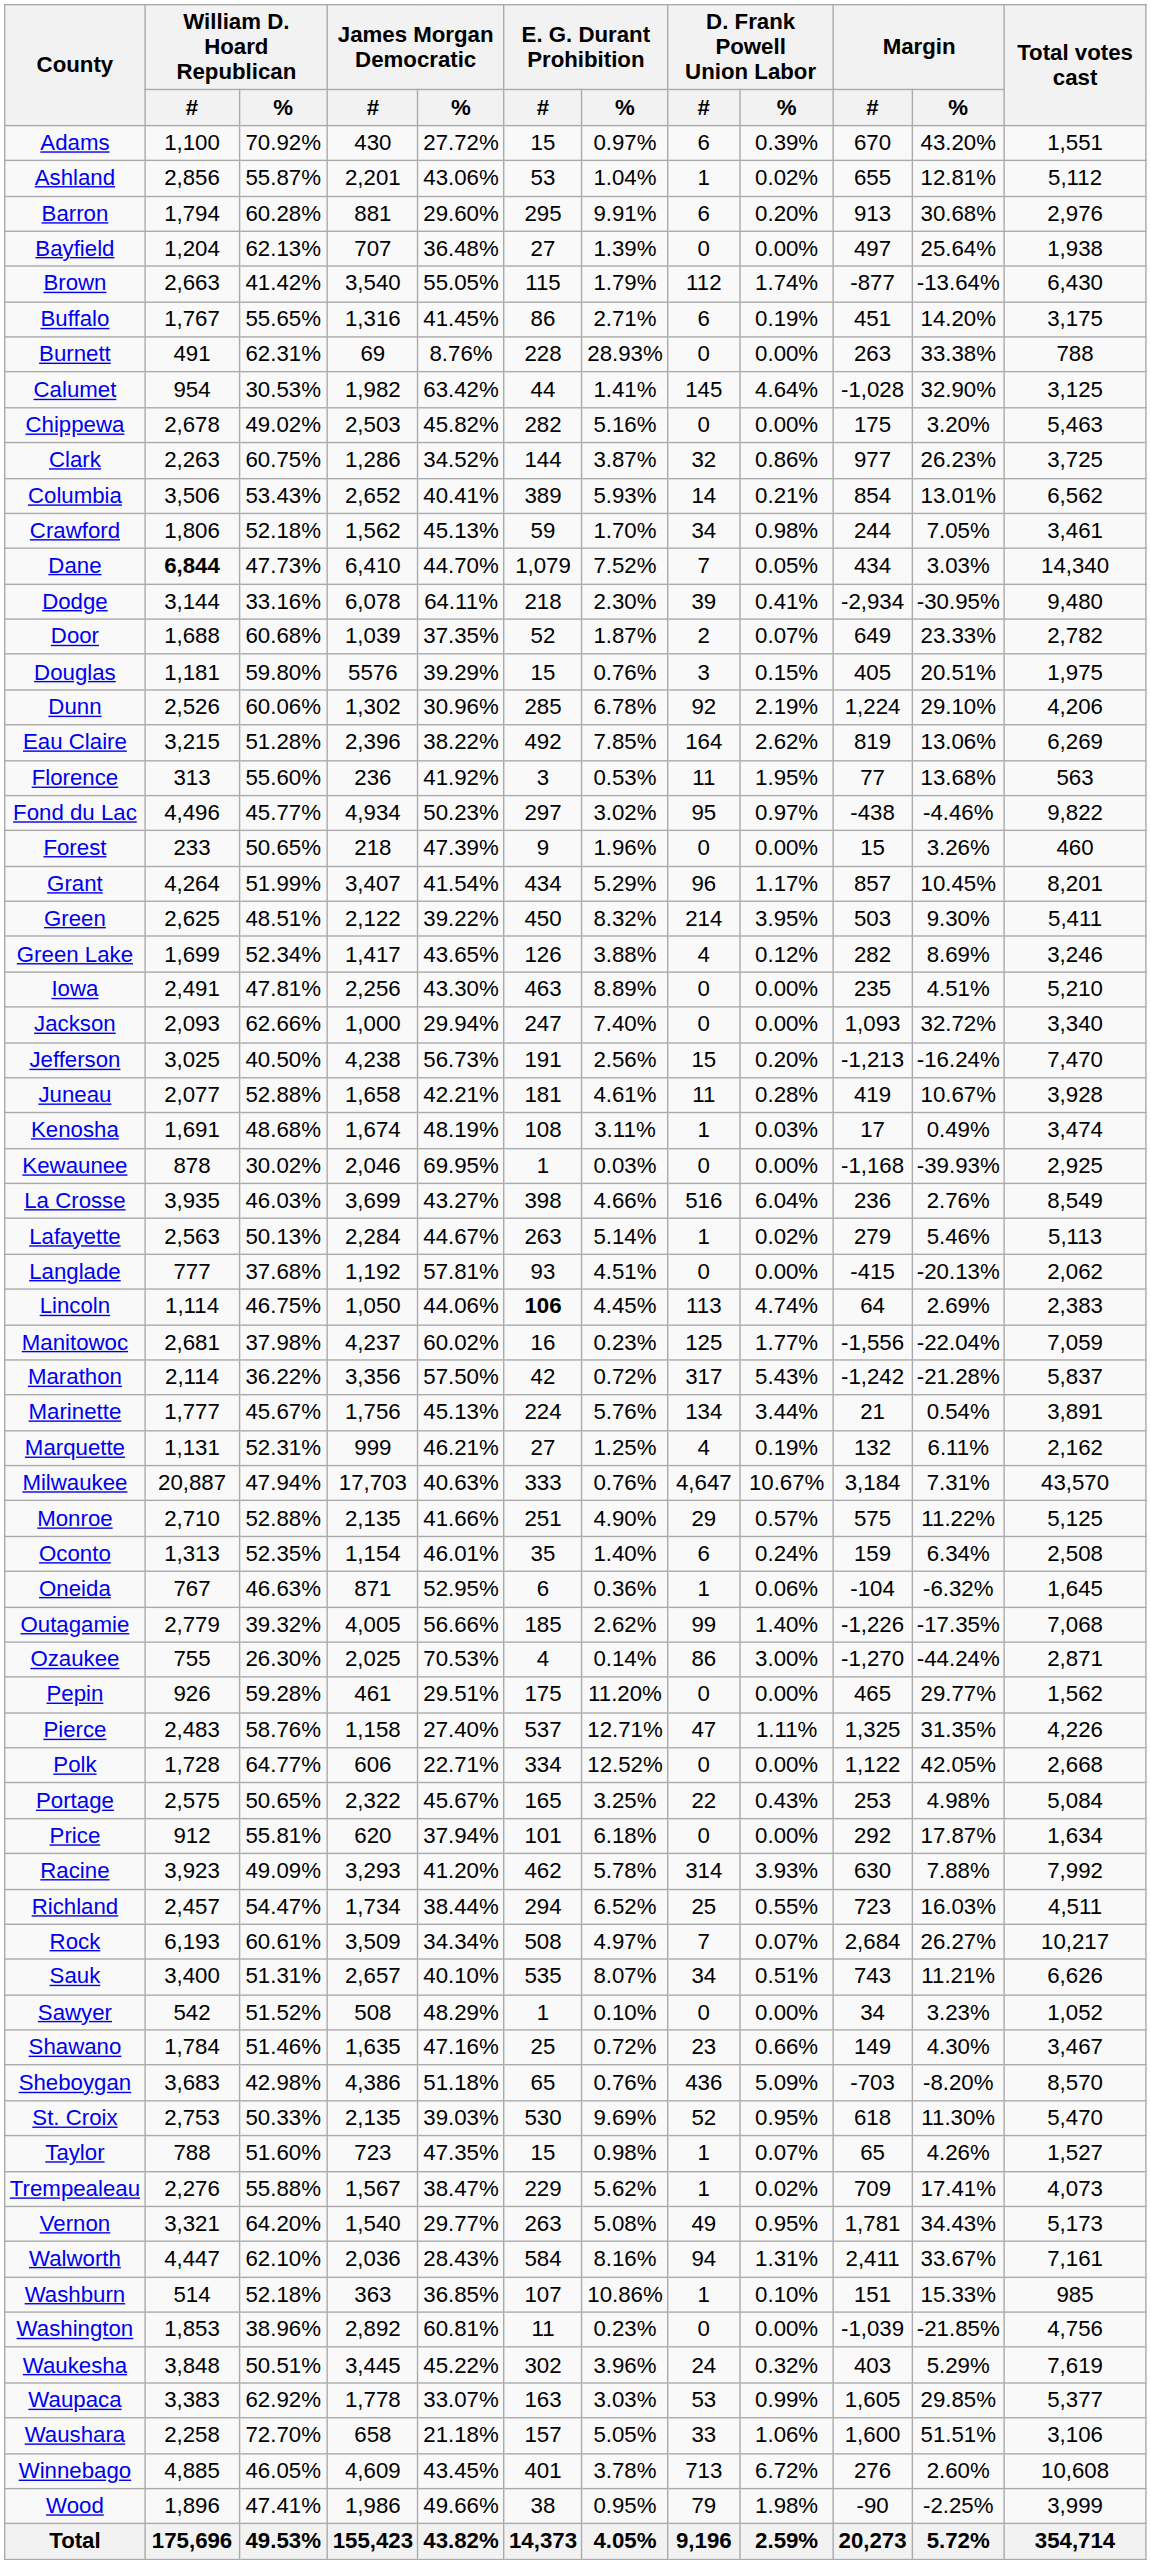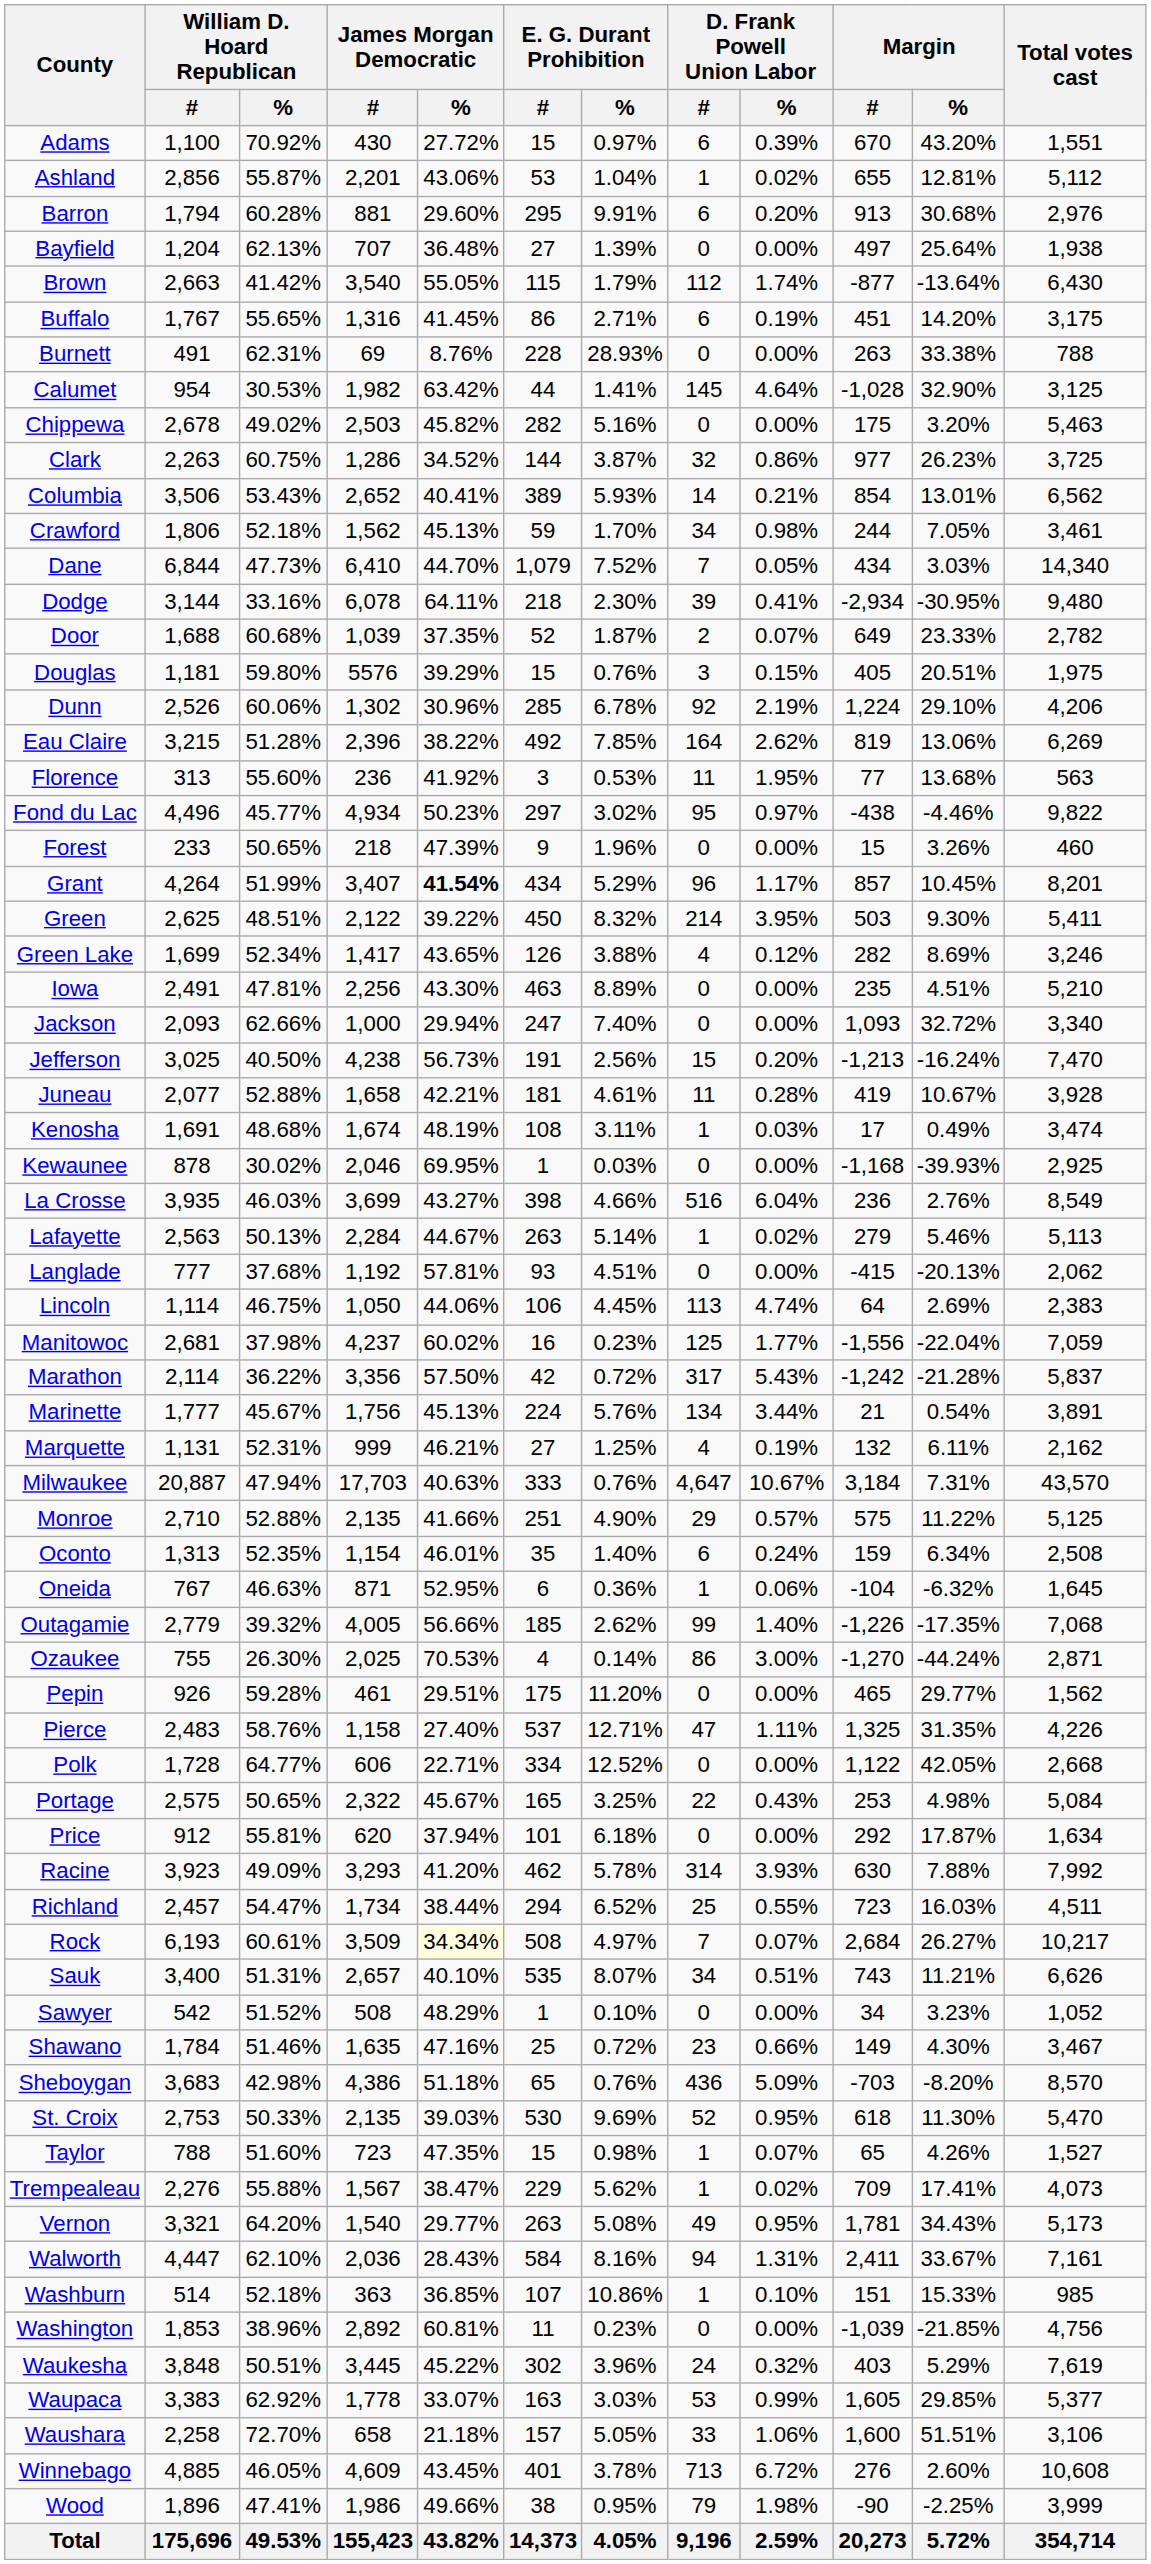(192, 565) bold -> (192, 565) normal
(461, 883) normal -> (461, 883) bold
(543, 1306) bold -> (543, 1306) normal
(461, 1941) no background -> (461, 1941) lightyellow background
